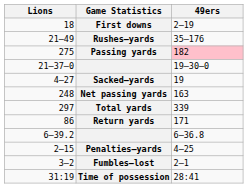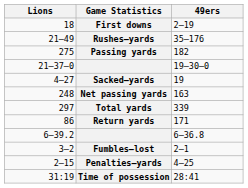(181, 53) pink background -> (181, 53) no background
rows swapped: (66, 163) <-> (64, 149)
